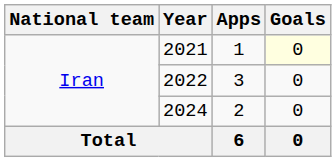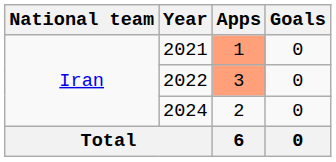(239, 50) no background -> (239, 50) lightsalmon background
(298, 50) lightyellow background -> (298, 50) no background
(239, 80) no background -> (239, 80) lightsalmon background
